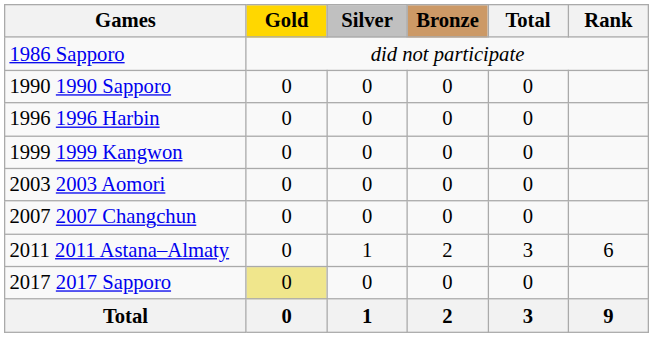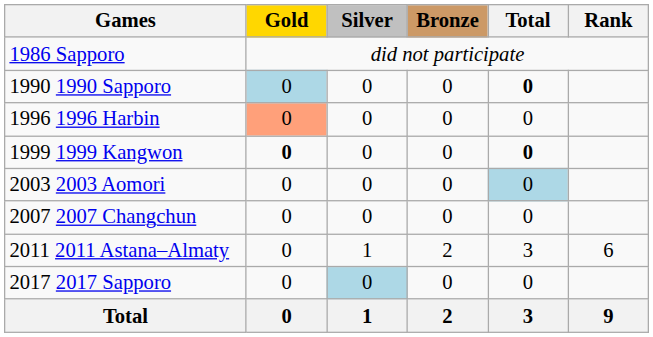(287, 86) no background -> (287, 86) lightblue background
(528, 86) normal -> (528, 86) bold
(287, 119) no background -> (287, 119) lightsalmon background
(287, 151) normal -> (287, 151) bold
(528, 151) normal -> (528, 151) bold
(528, 184) no background -> (528, 184) lightblue background
(287, 282) khaki background -> (287, 282) no background
(367, 282) no background -> (367, 282) lightblue background
